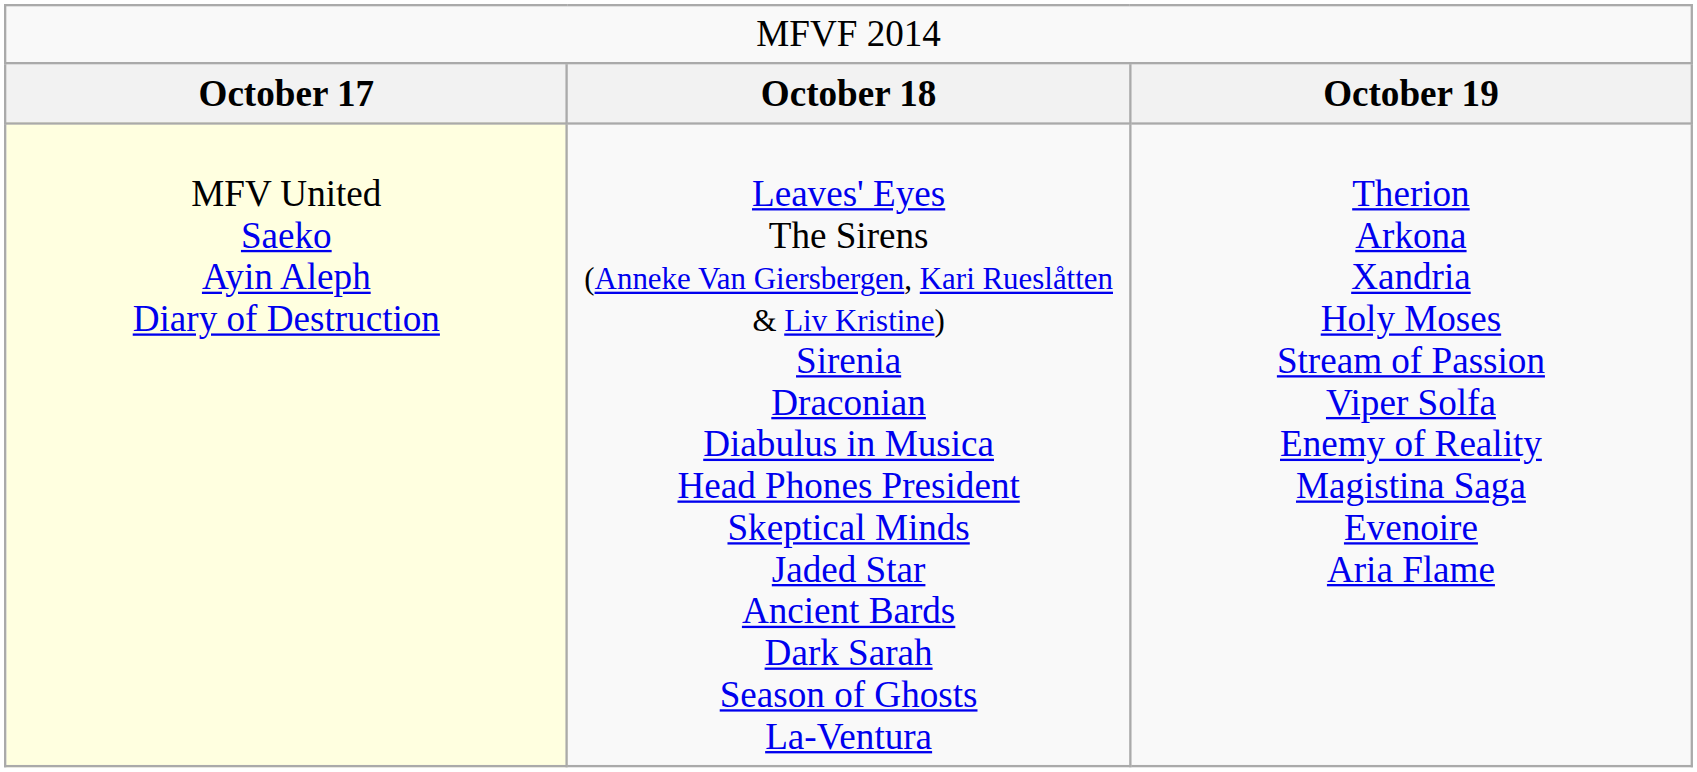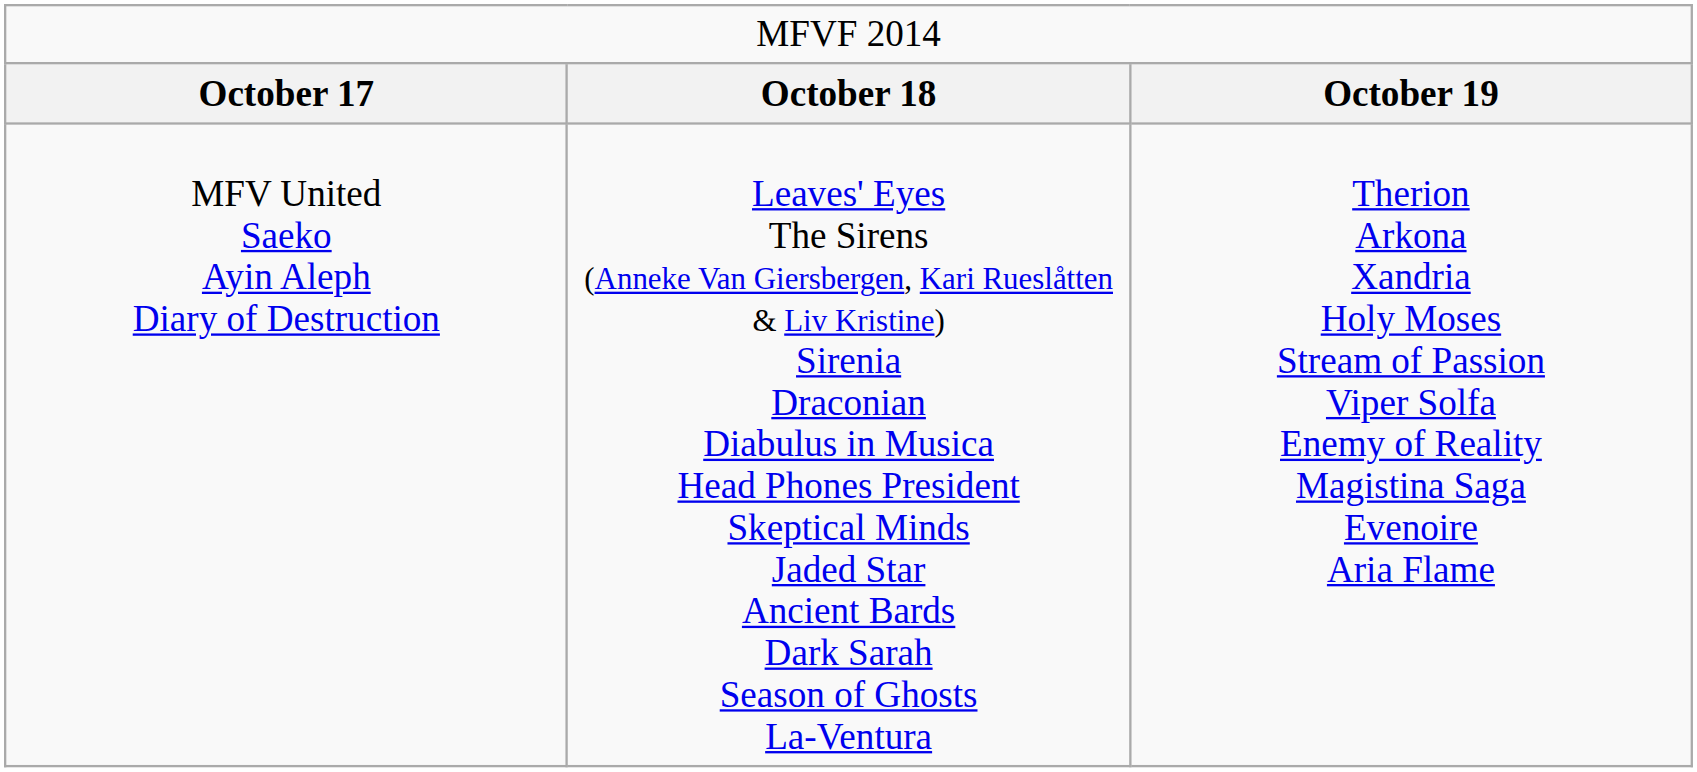(286, 256) lightyellow background -> (286, 256) no background
